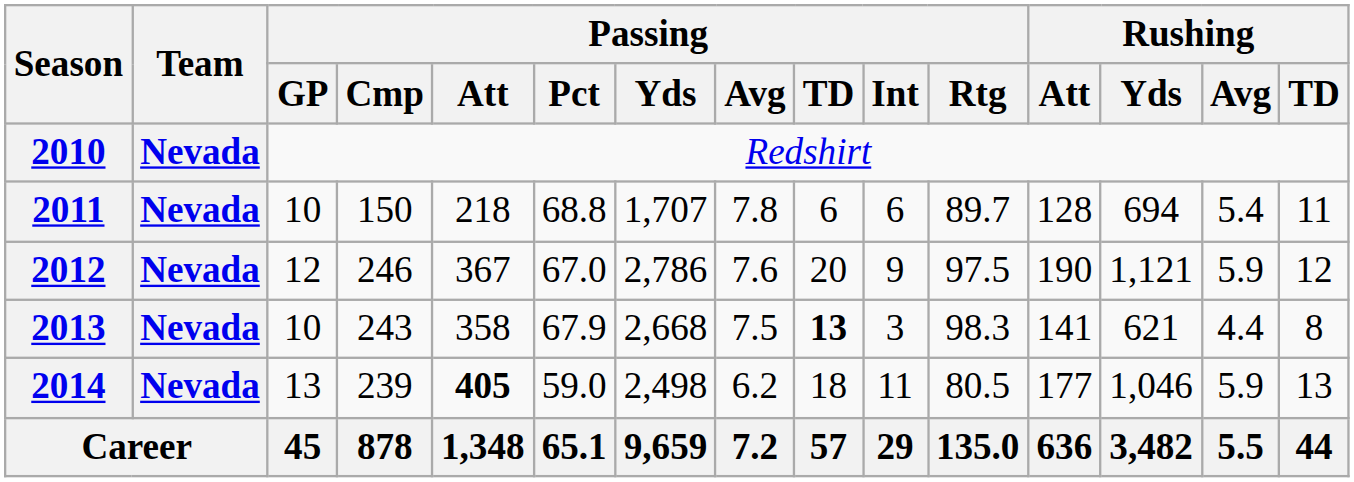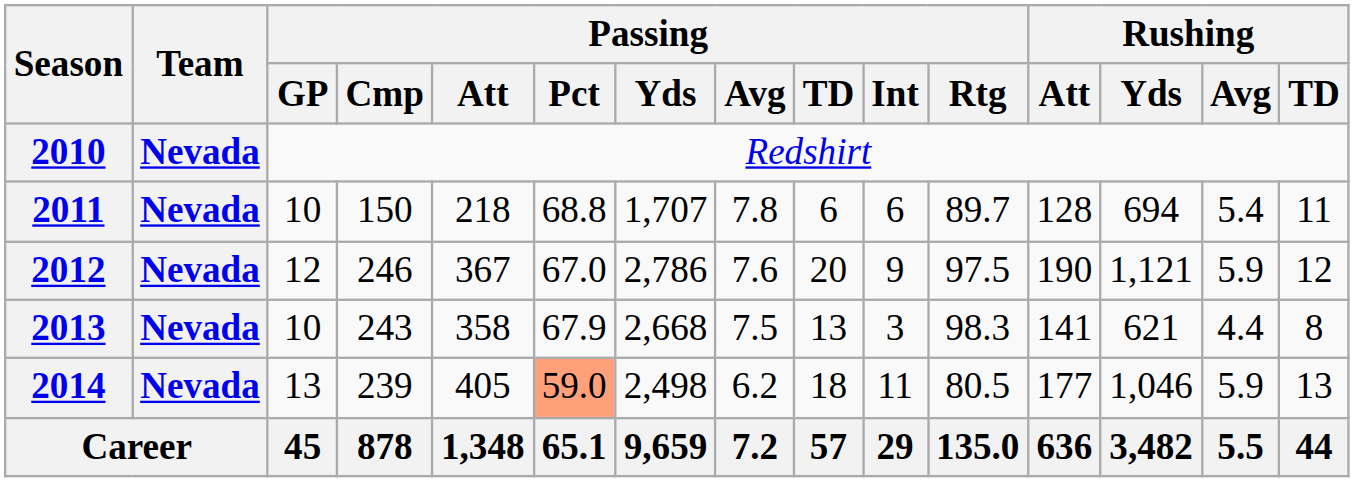(828, 328) bold -> (828, 328) normal
(483, 387) bold -> (483, 387) normal
(574, 387) no background -> (574, 387) lightsalmon background
